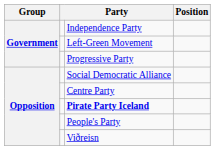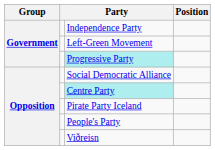(100, 59) no background -> (100, 59) paleturquoise background
(91, 91) no background -> (91, 91) paleturquoise background
(108, 106) bold -> (104, 106) normal
